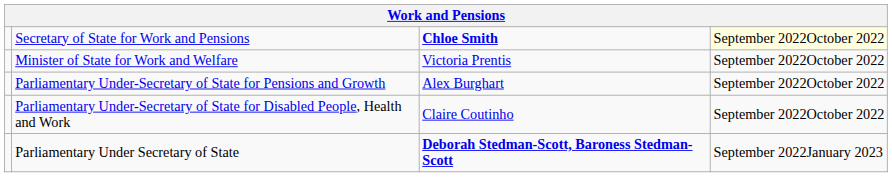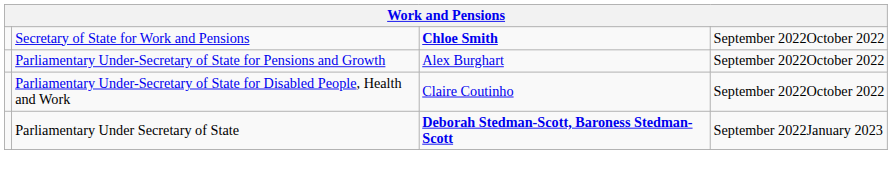(799, 38) lightyellow background -> (799, 38) no background
- row: (126, 60)
